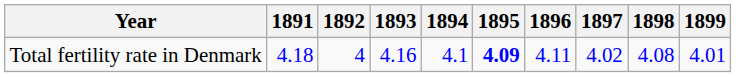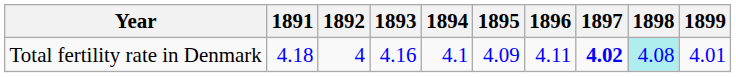(501, 54) bold -> (501, 54) normal
(605, 54) normal -> (605, 54) bold
(656, 54) no background -> (656, 54) paleturquoise background
